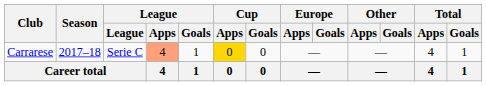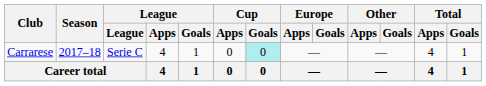(162, 52) lightsalmon background -> (162, 52) no background
(229, 52) gold background -> (229, 52) no background
(263, 52) no background -> (263, 52) paleturquoise background
